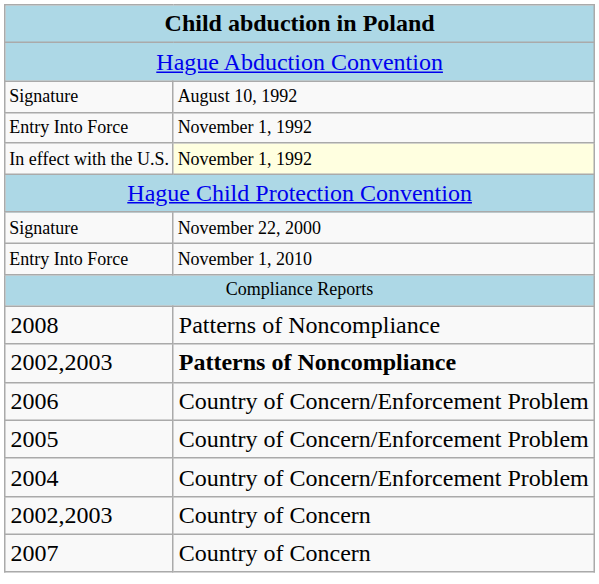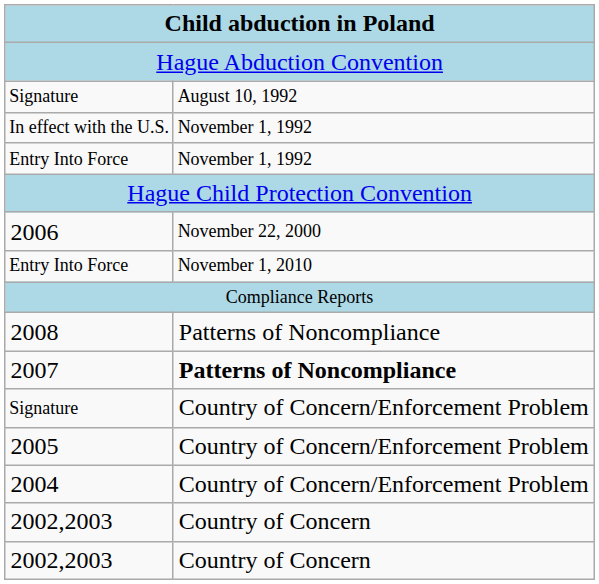(69, 127) Entry Into Force -> (89, 127) In effect with the U.S.
(89, 158) In effect with the U.S. -> (69, 158) Entry Into Force
(245, 158) lightyellow background -> (245, 158) no background
(44, 227) Signature -> (35, 231) 2006
(62, 362) 2002,2003 -> (35, 369) 2007
(35, 400) 2006 -> (44, 407) Signature
(35, 553) 2007 -> (62, 560) 2002,2003
